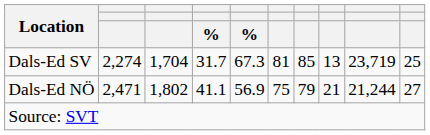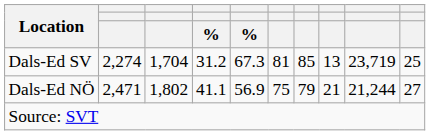(211, 61) 31.7 -> (211, 61) 31.2
